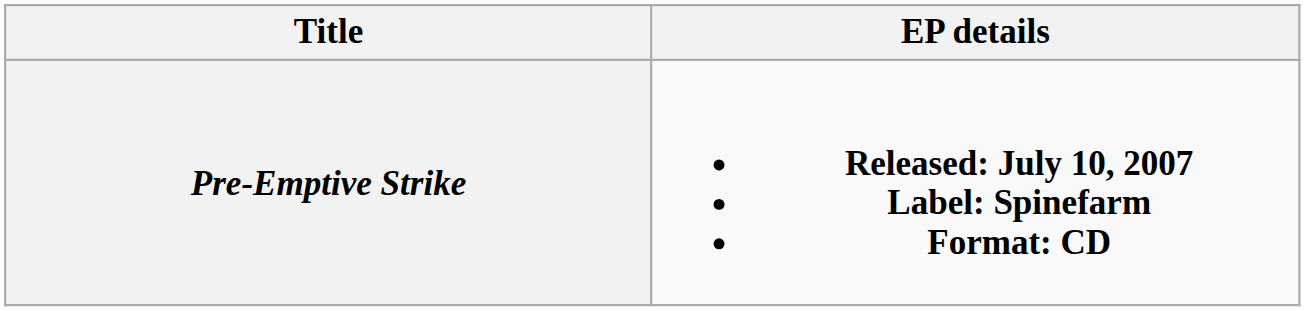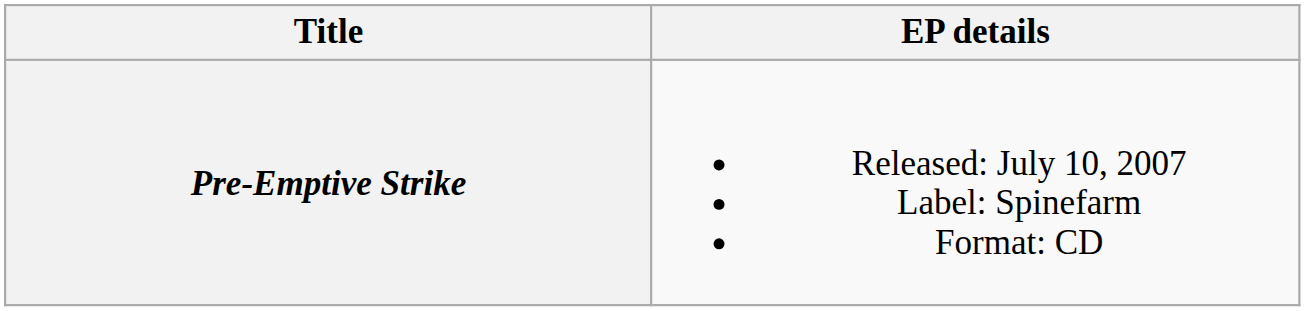(975, 202) bold -> (975, 202) normal
